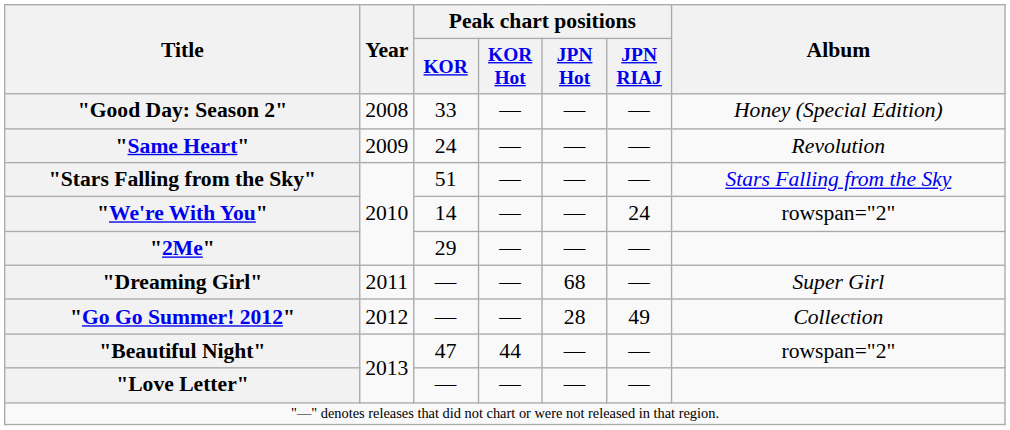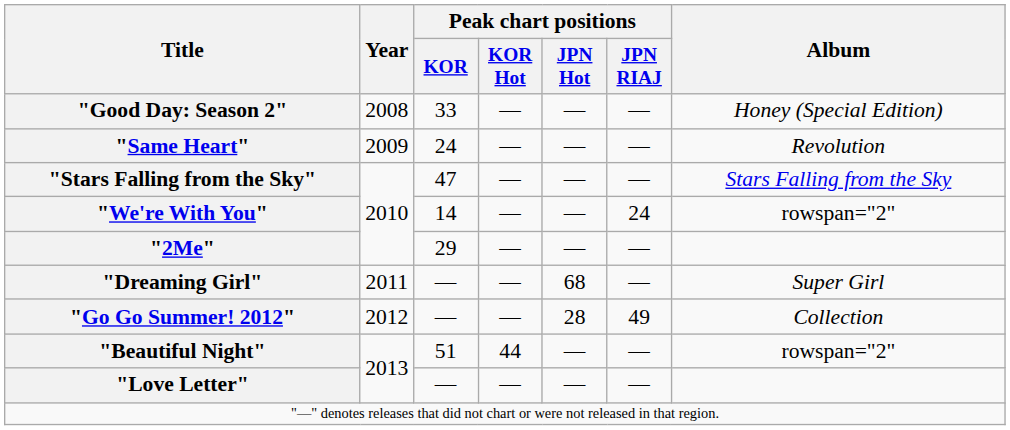(446, 179) 51 -> (446, 179) 47
(446, 350) 47 -> (446, 350) 51
